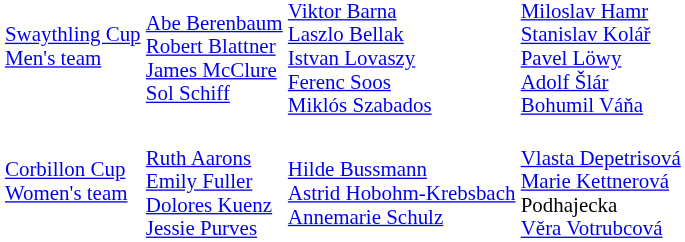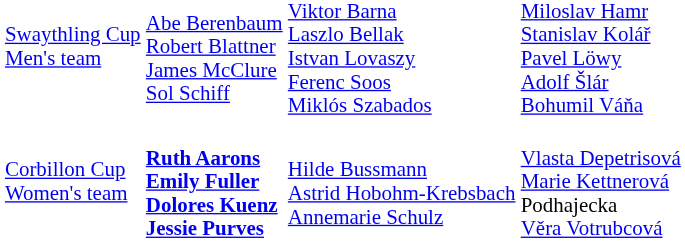(209, 193) normal -> (212, 193) bold
